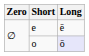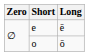(62, 43) lavender background -> (62, 43) no background
